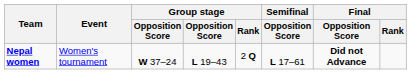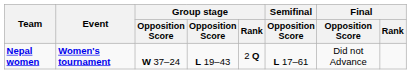(83, 57) normal -> (84, 57) bold
(346, 57) bold -> (348, 57) normal
